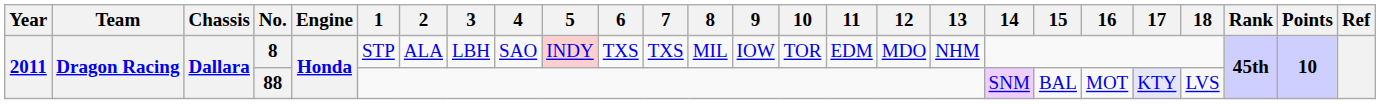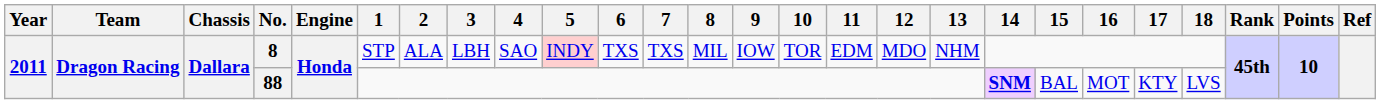(1009, 82) normal -> (1010, 82) bold
(1157, 82) lavender background -> (1158, 82) no background
